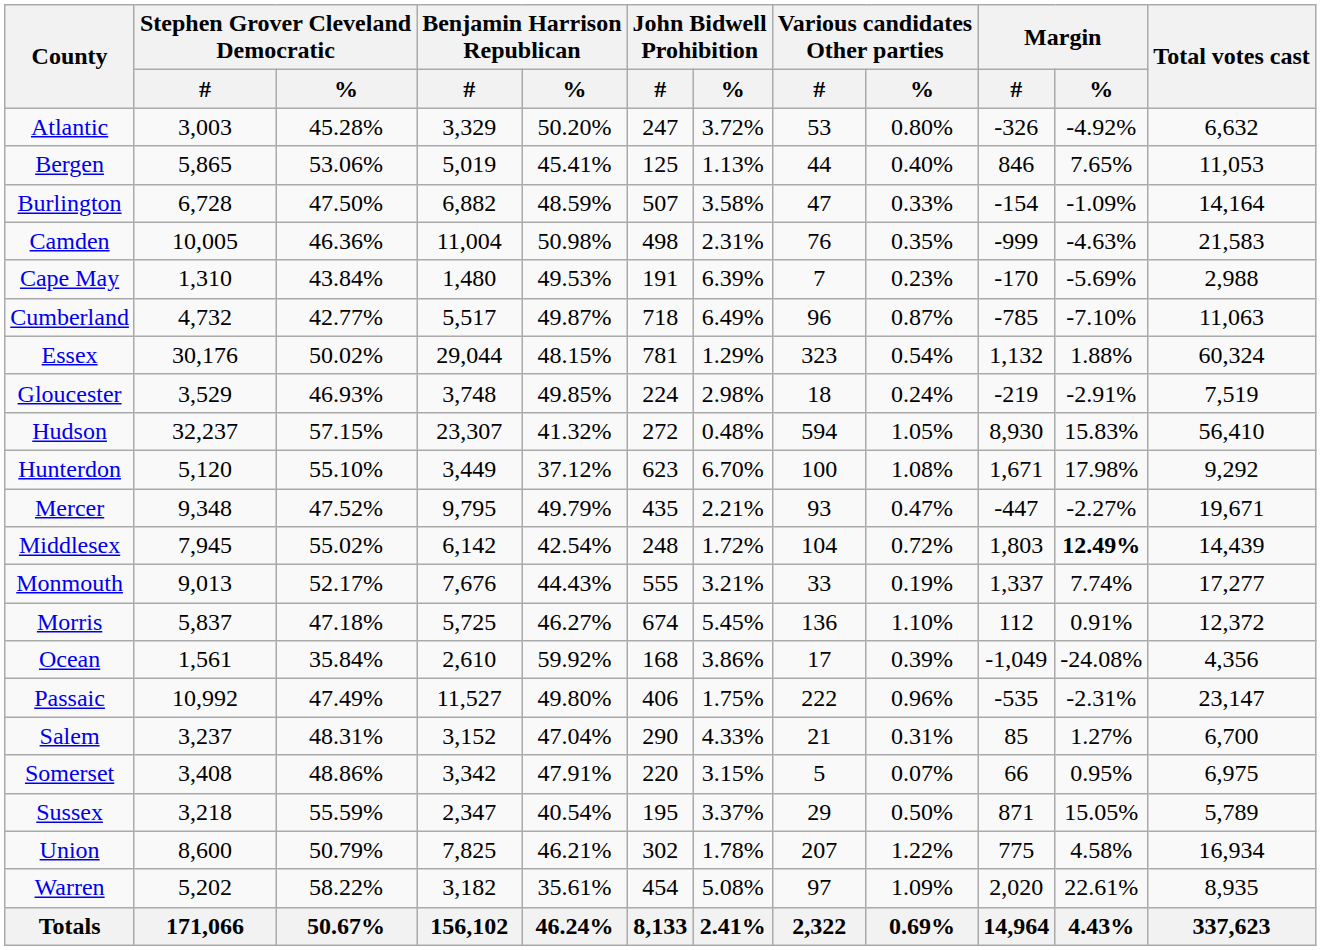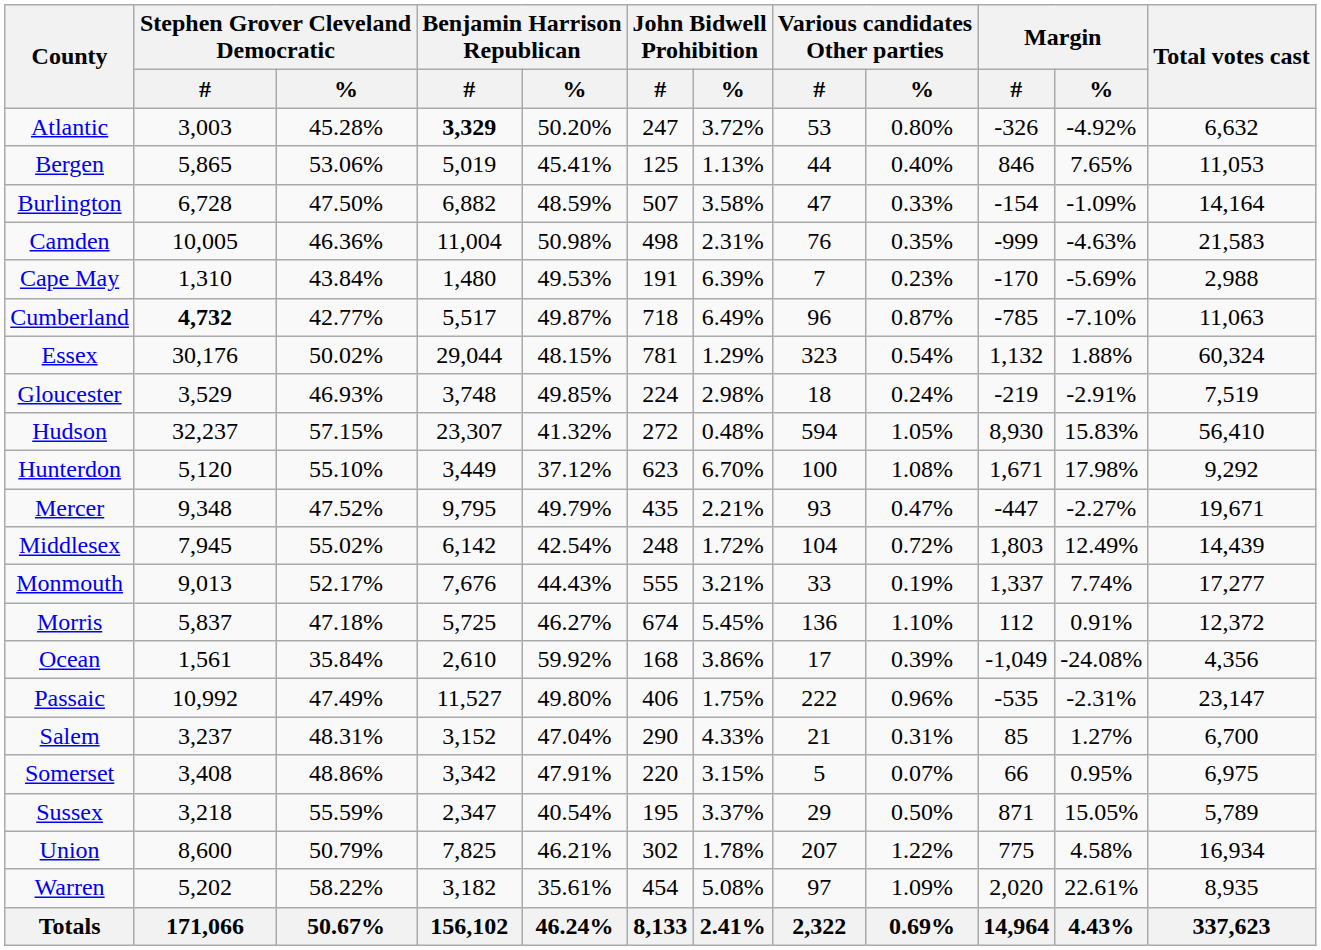(469, 126) normal -> (469, 126) bold
(205, 316) normal -> (205, 316) bold
(1101, 545) bold -> (1101, 545) normal
